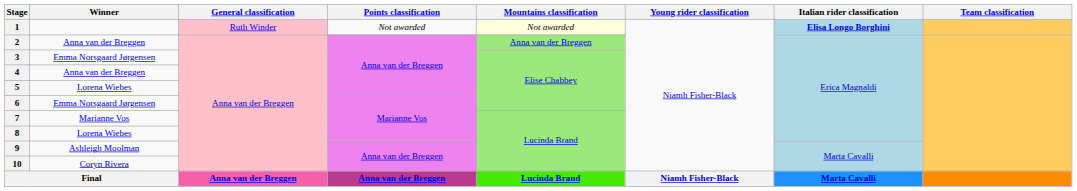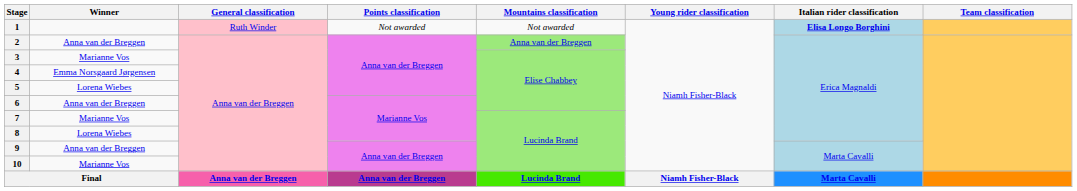(551, 27) lightyellow background -> (551, 27) no background
(104, 57) Emma Norsgaard Jørgensen -> (104, 57) Marianne Vos
(104, 73) Anna van der Breggen -> (104, 73) Emma Norsgaard Jørgensen
(104, 103) Emma Norsgaard Jørgensen -> (104, 103) Anna van der Breggen
(104, 148) Ashleigh Moolman -> (104, 148) Anna van der Breggen
(104, 164) Coryn Rivera -> (104, 164) Marianne Vos
